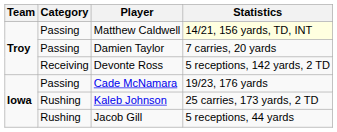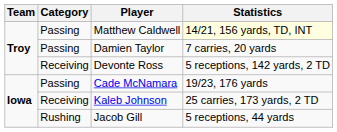(60, 100) Rushing -> (64, 100) Receiving
